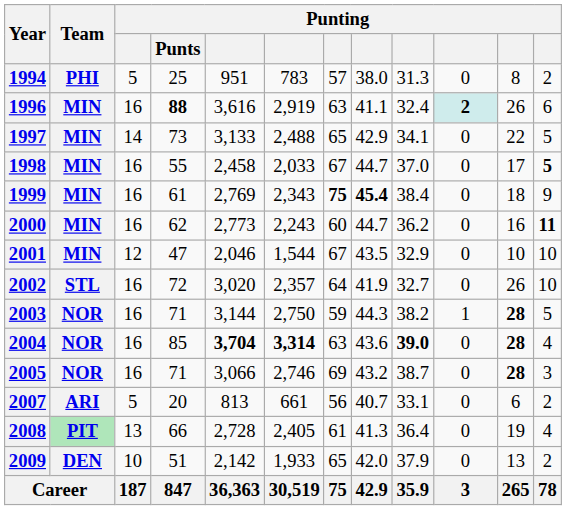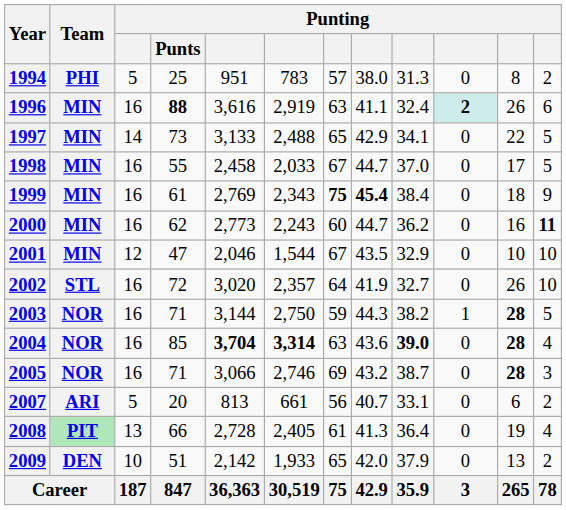(547, 166) bold -> (547, 166) normal
